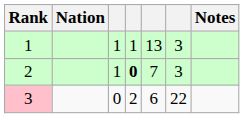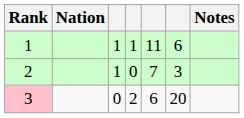(154, 44) 13 -> (153, 44) 11
(179, 44) 3 -> (178, 44) 6
(133, 71) bold -> (133, 71) normal
(179, 98) 22 -> (178, 98) 20
